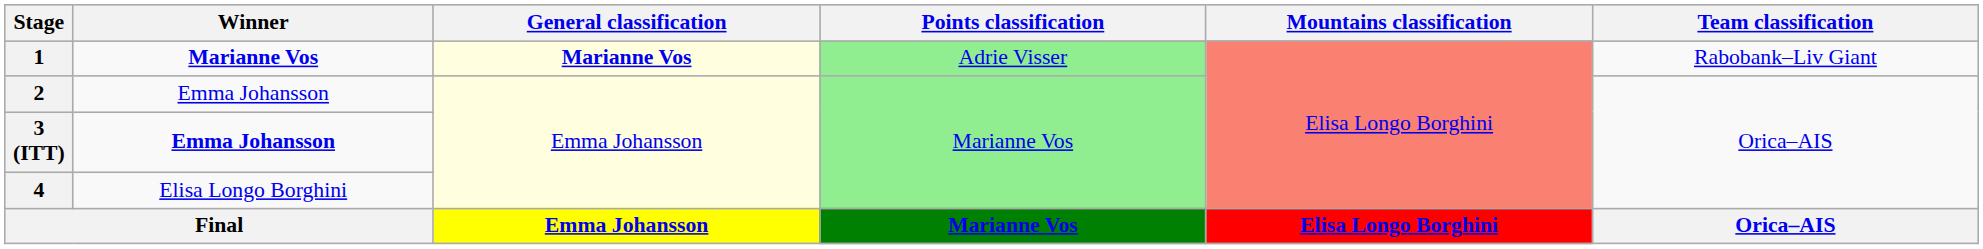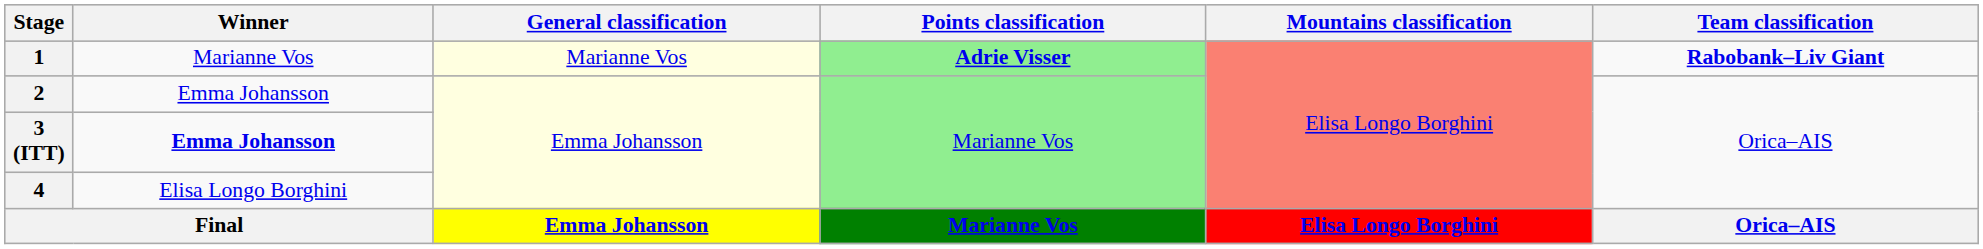(253, 57) bold -> (253, 57) normal
(627, 57) bold -> (627, 57) normal
(1013, 57) normal -> (1013, 57) bold
(1785, 57) normal -> (1785, 57) bold
